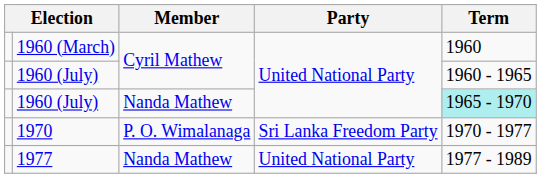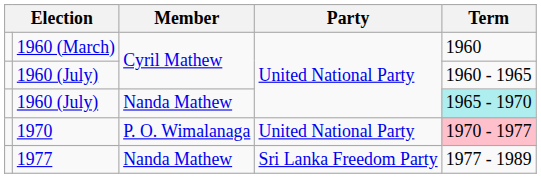(348, 131) Sri Lanka Freedom Party -> (336, 131) United National Party
(489, 131) no background -> (489, 131) pink background
(336, 159) United National Party -> (348, 159) Sri Lanka Freedom Party
